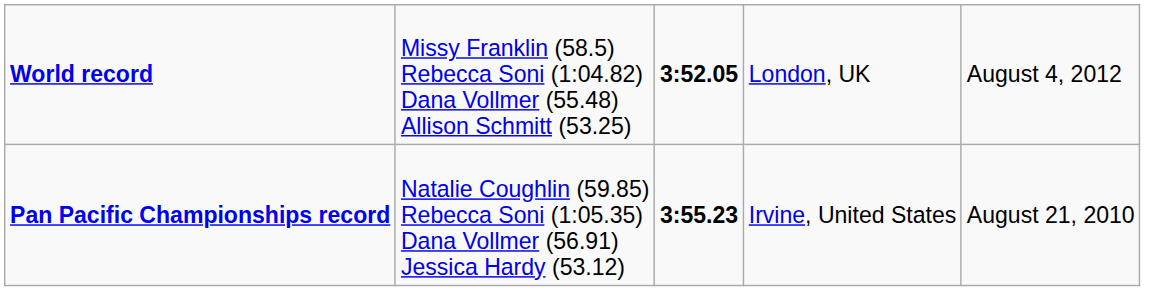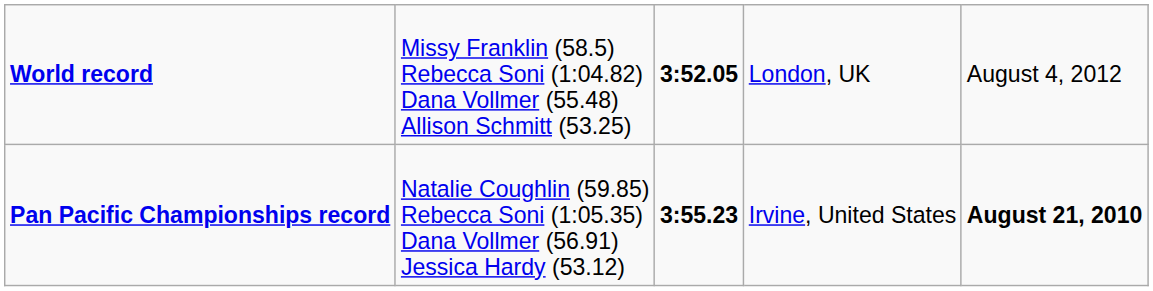(1051, 214) normal -> (1055, 214) bold
